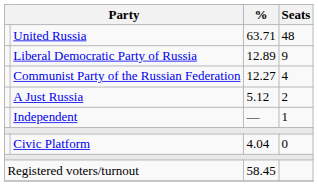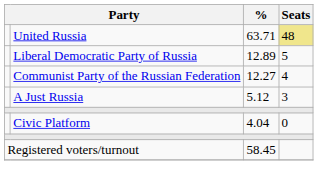(288, 35) no background -> (288, 35) khaki background
(285, 55) 9 -> (285, 55) 5
(285, 96) 2 -> (285, 96) 3
- row: (45, 117)
